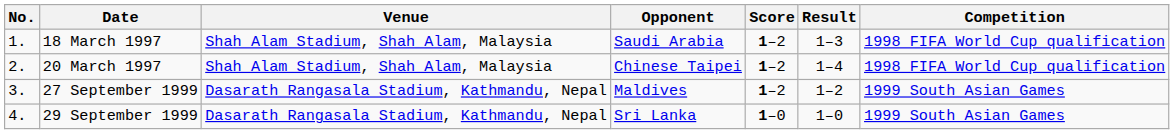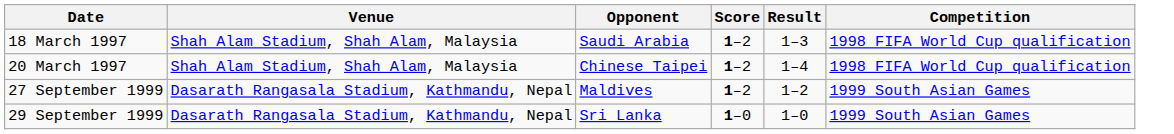- column: (22, 17)
